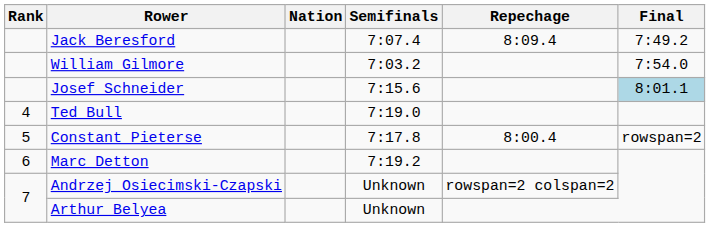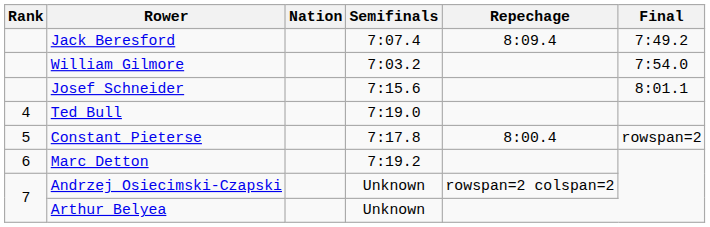(662, 89) lightblue background -> (662, 89) no background
